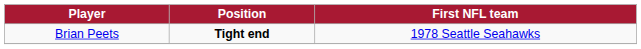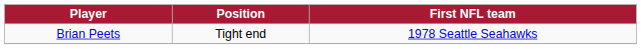(242, 33) bold -> (241, 33) normal
